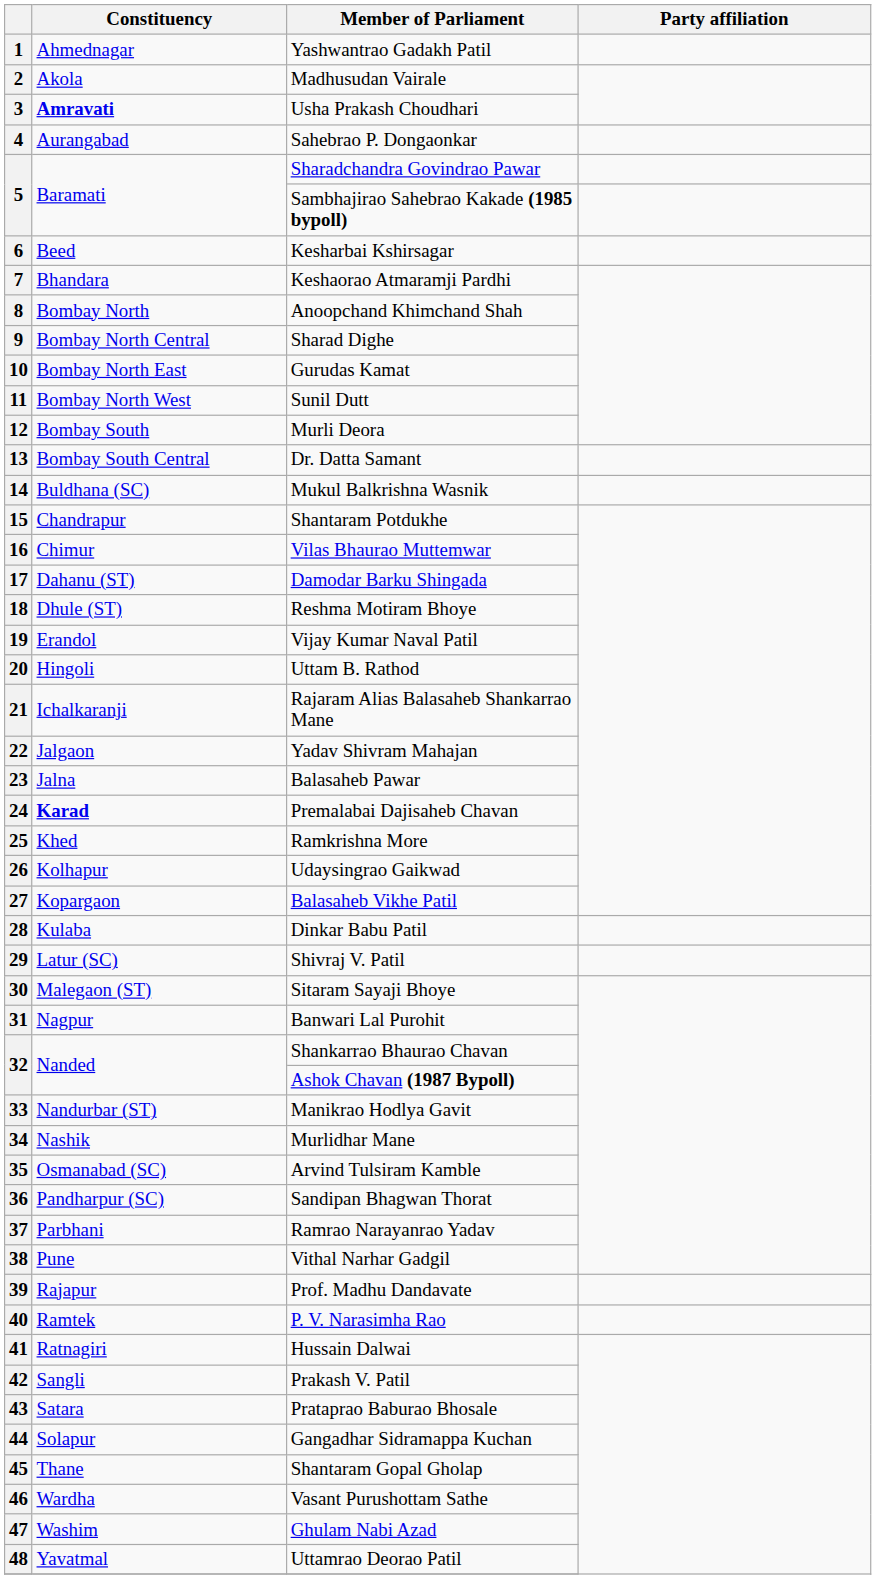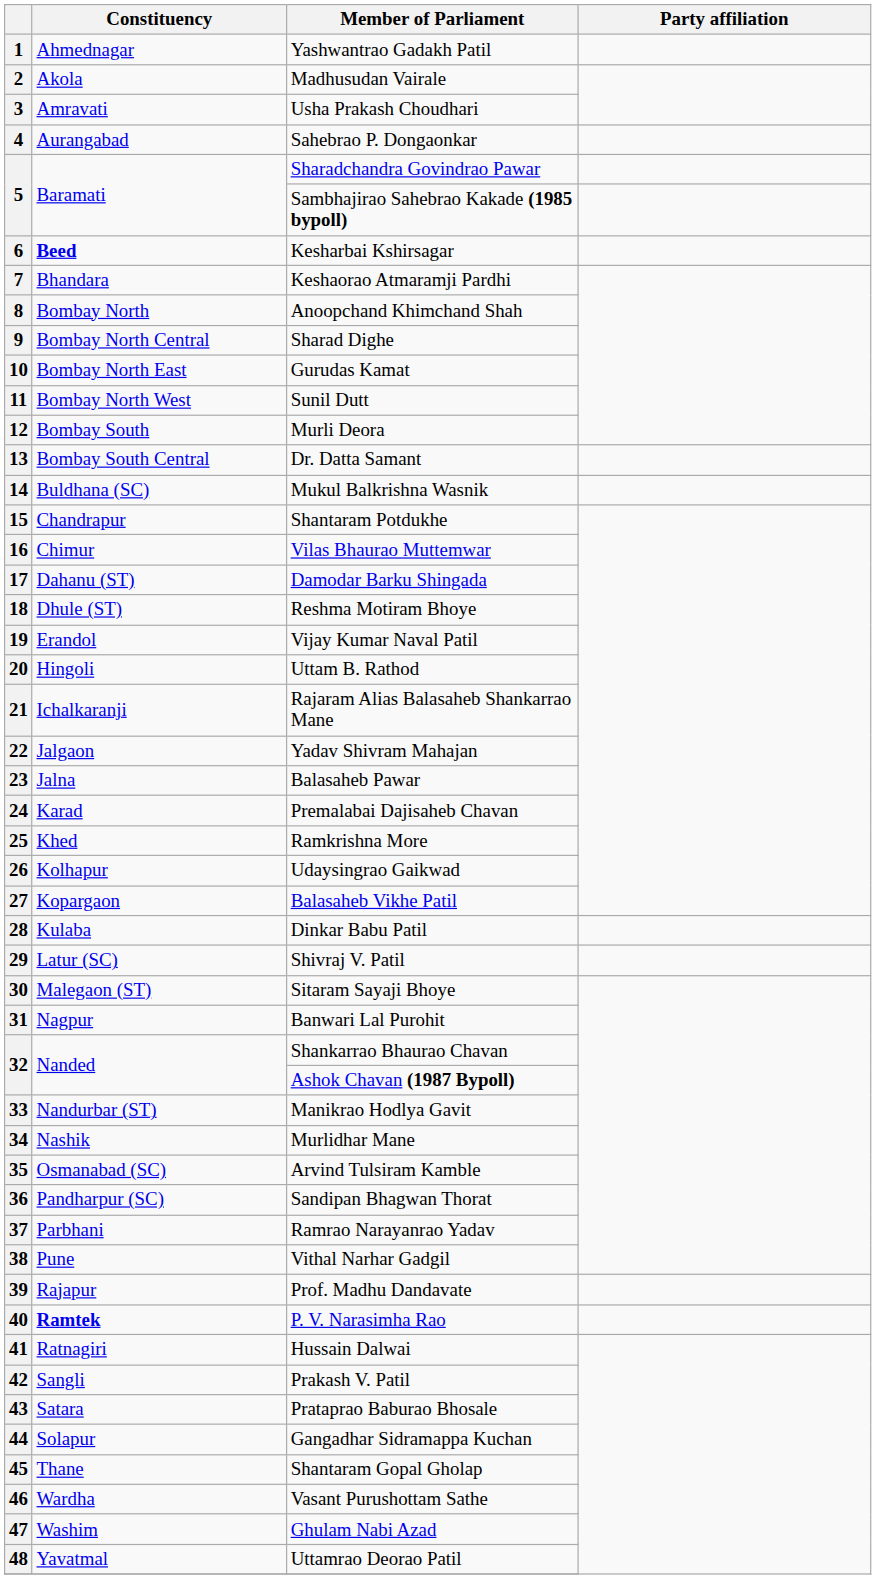(75, 109) bold -> (72, 109) normal
(56, 250) normal -> (56, 250) bold
(63, 810) bold -> (60, 810) normal
(66, 1319) normal -> (69, 1319) bold
